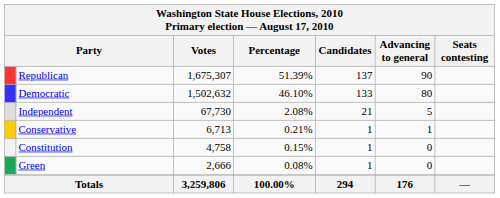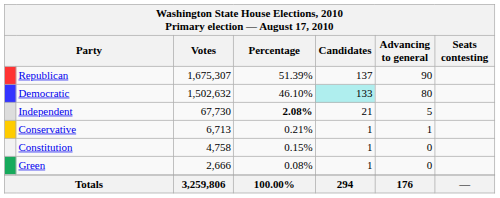(364, 93) no background -> (364, 93) paleturquoise background
(298, 111) normal -> (298, 111) bold
